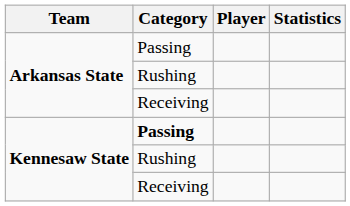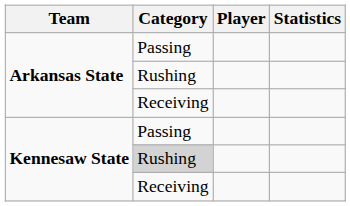(166, 130) bold -> (164, 130) normal
(167, 158) no background -> (167, 158) lightgrey background
